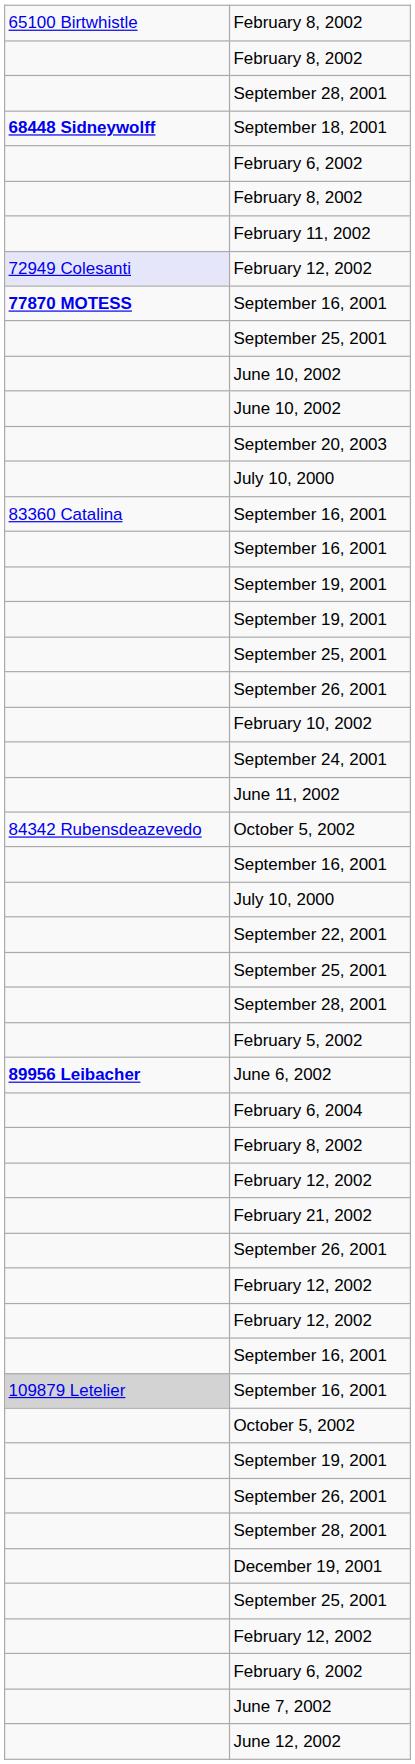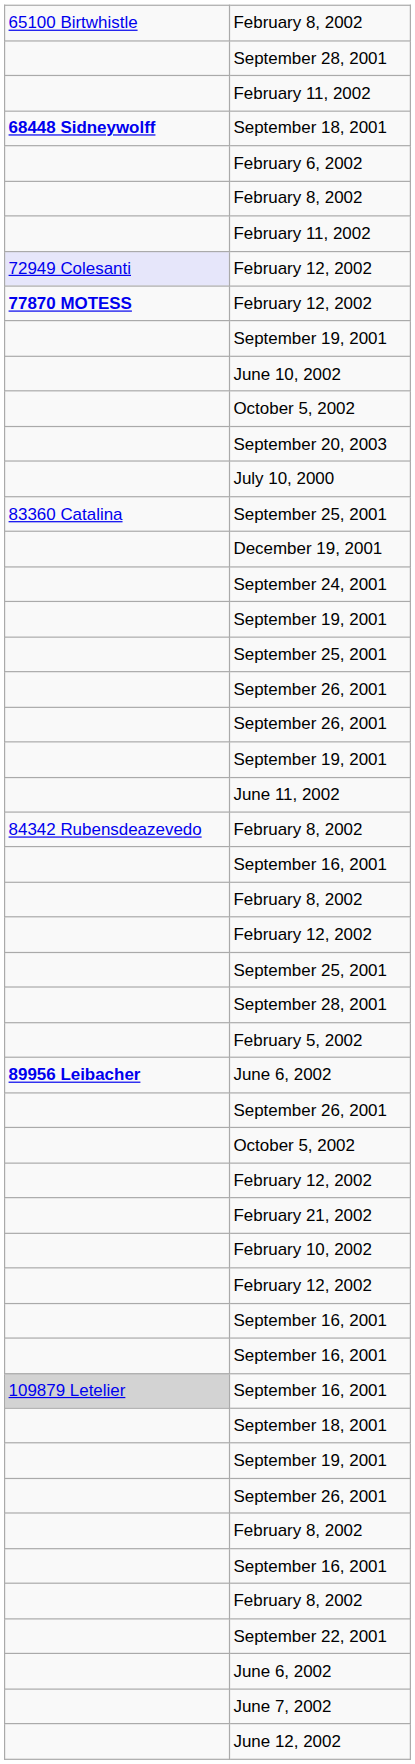(298, 58) February 8, 2002 -> (310, 58) September 28, 2001
(310, 93) September 28, 2001 -> (302, 93) February 11, 2002
(310, 303) September 16, 2001 -> (303, 303) February 12, 2002
(310, 338) September 25, 2001 -> (310, 338) September 19, 2001
(287, 408) June 10, 2002 -> (294, 408) October 5, 2002
(310, 514) September 16, 2001 -> (310, 514) September 25, 2001
(310, 549) September 16, 2001 -> (308, 549) December 19, 2001
(310, 584) September 19, 2001 -> (310, 584) September 24, 2001
(303, 724) February 10, 2002 -> (310, 724) September 26, 2001
(310, 759) September 24, 2001 -> (310, 759) September 19, 2001
(294, 829) October 5, 2002 -> (298, 829) February 8, 2002
(284, 899) July 10, 2000 -> (298, 899) February 8, 2002
(310, 934) September 22, 2001 -> (303, 934) February 12, 2002
(298, 1110) February 6, 2004 -> (310, 1110) September 26, 2001
(298, 1145) February 8, 2002 -> (294, 1145) October 5, 2002
(310, 1250) September 26, 2001 -> (303, 1250) February 10, 2002
(303, 1320) February 12, 2002 -> (310, 1320) September 16, 2001
(294, 1425) October 5, 2002 -> (310, 1425) September 18, 2001
(310, 1531) September 28, 2001 -> (298, 1531) February 8, 2002
(308, 1566) December 19, 2001 -> (310, 1566) September 16, 2001
(310, 1601) September 25, 2001 -> (298, 1601) February 8, 2002
(303, 1636) February 12, 2002 -> (310, 1636) September 22, 2001
(298, 1671) February 6, 2002 -> (282, 1671) June 6, 2002
